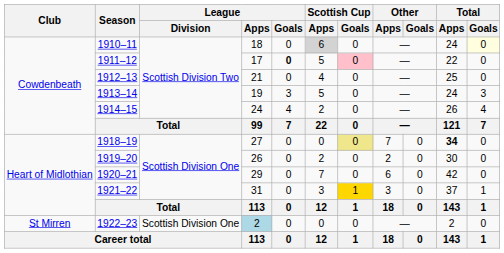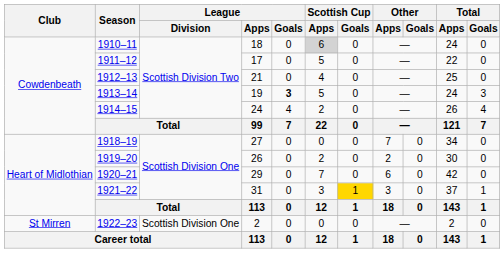(483, 45) lightyellow background -> (483, 45) no background
(289, 61) bold -> (289, 61) normal
(355, 61) pink background -> (355, 61) no background
(289, 93) normal -> (289, 93) bold
(355, 142) khaki background -> (355, 142) no background
(452, 142) bold -> (452, 142) normal
(257, 223) lightblue background -> (257, 223) no background
